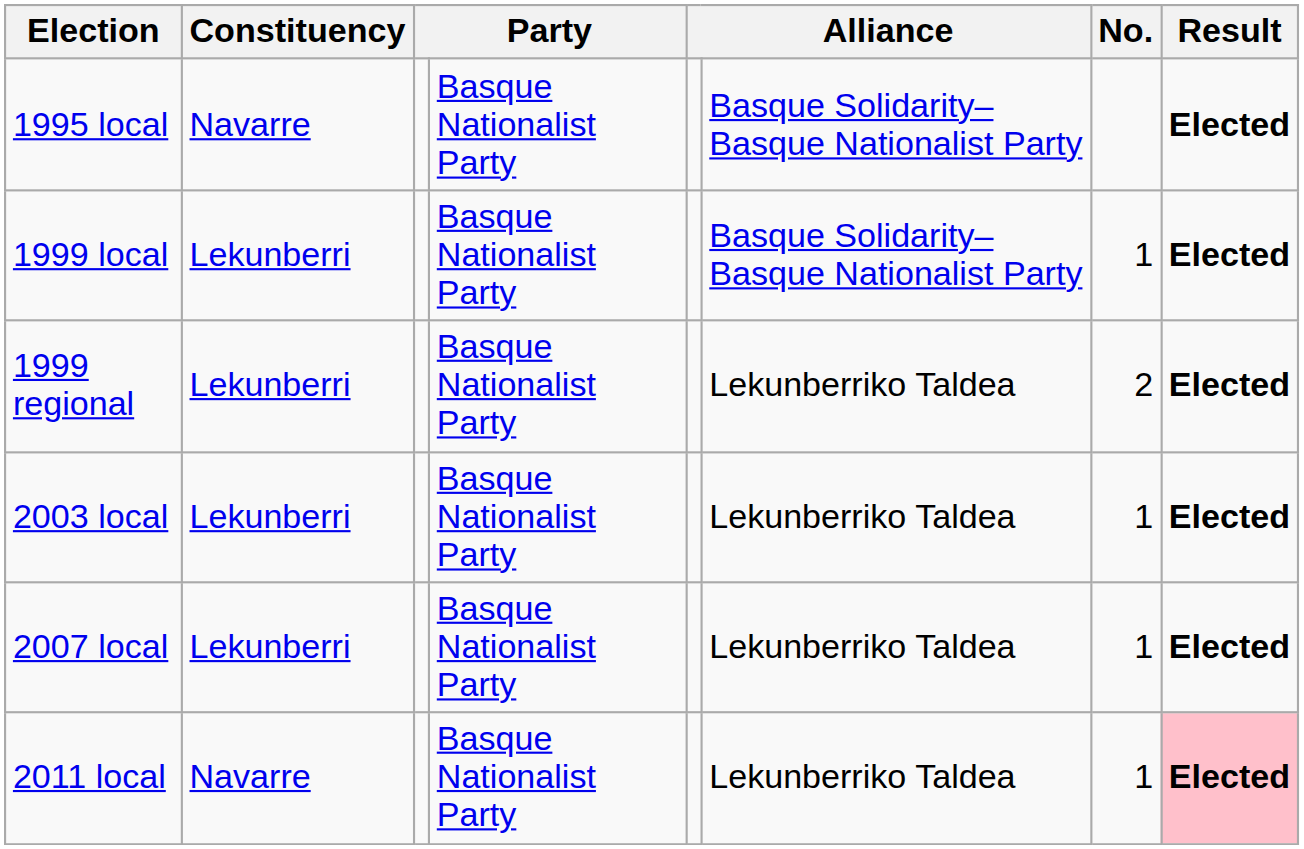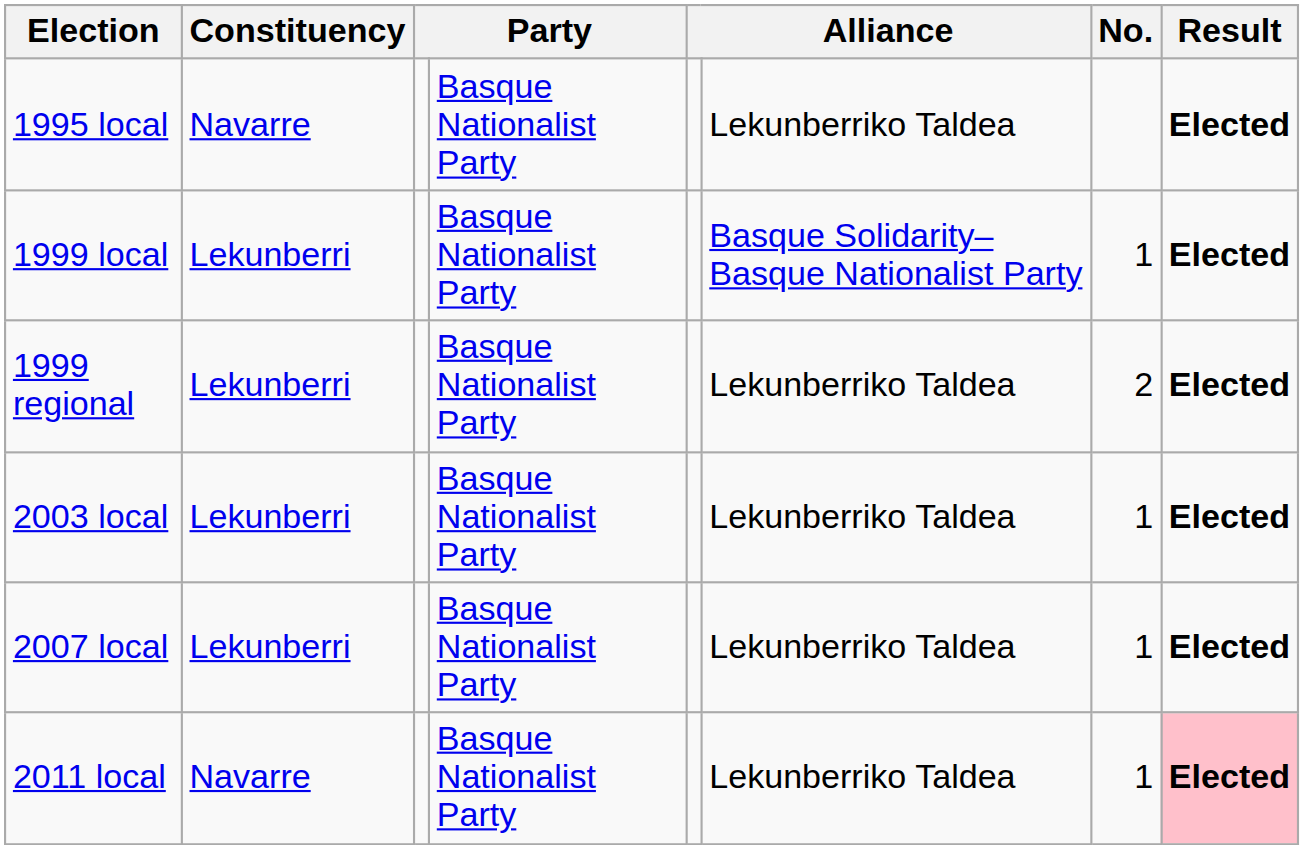(896, 123) Basque Solidarity–Basque Nationalist Party -> (862, 123) Lekunberriko Taldea
